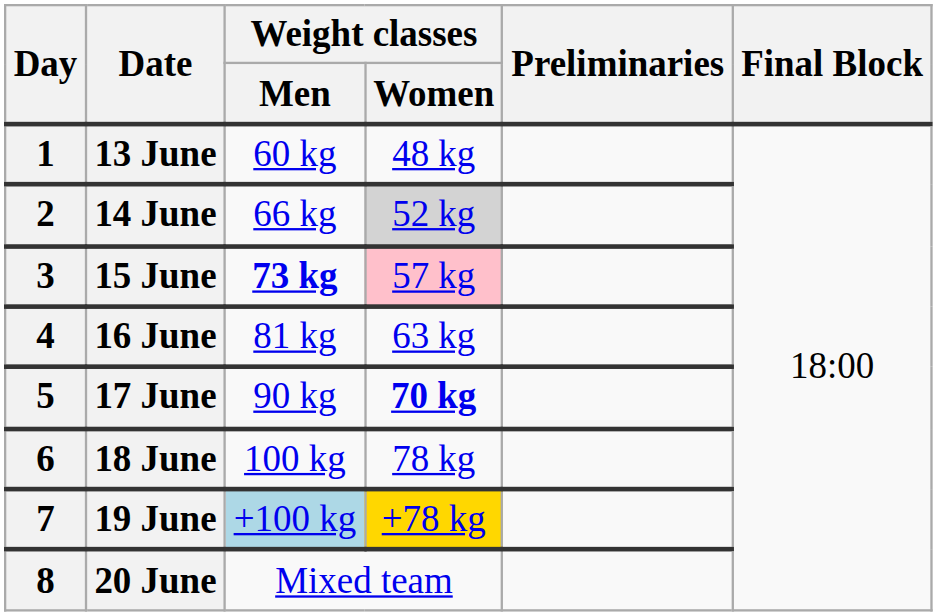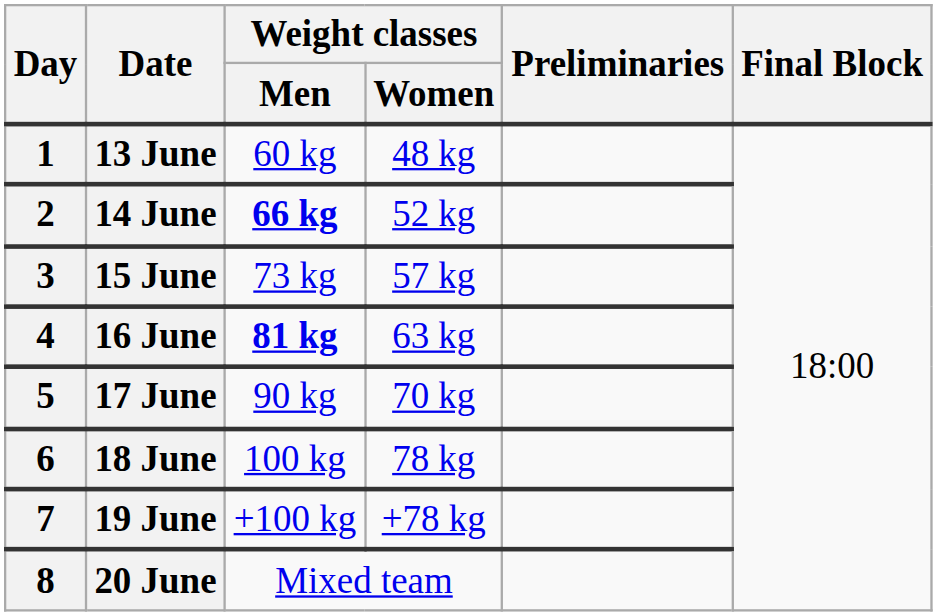(295, 214) normal -> (295, 214) bold
(434, 214) lightgrey background -> (434, 214) no background
(295, 275) bold -> (295, 275) normal
(434, 275) pink background -> (434, 275) no background
(295, 336) normal -> (295, 336) bold
(434, 397) bold -> (434, 397) normal
(295, 518) lightblue background -> (295, 518) no background
(434, 518) gold background -> (434, 518) no background
